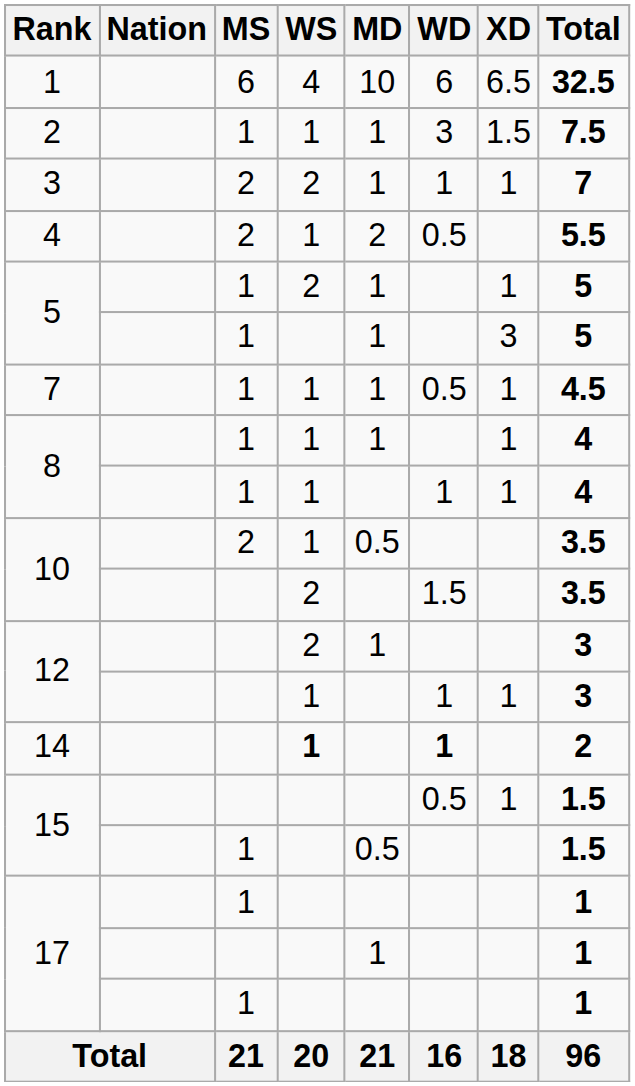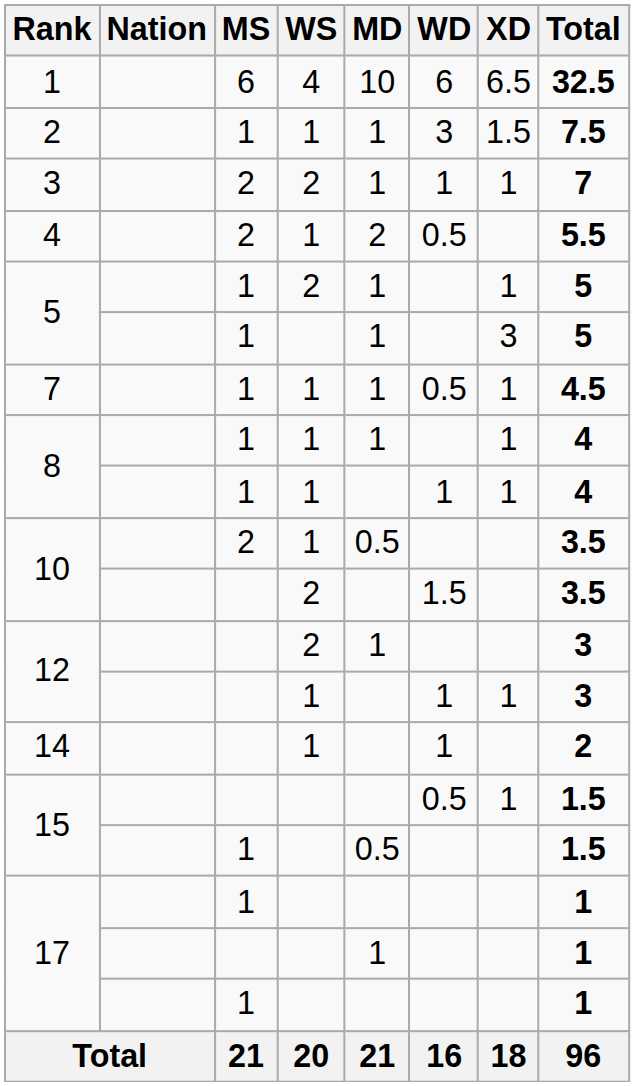(311, 747) bold -> (311, 747) normal
(444, 747) bold -> (444, 747) normal
